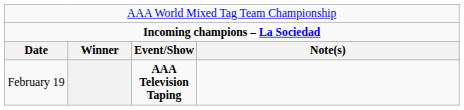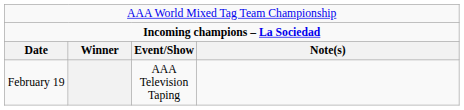(164, 82) bold -> (164, 82) normal
